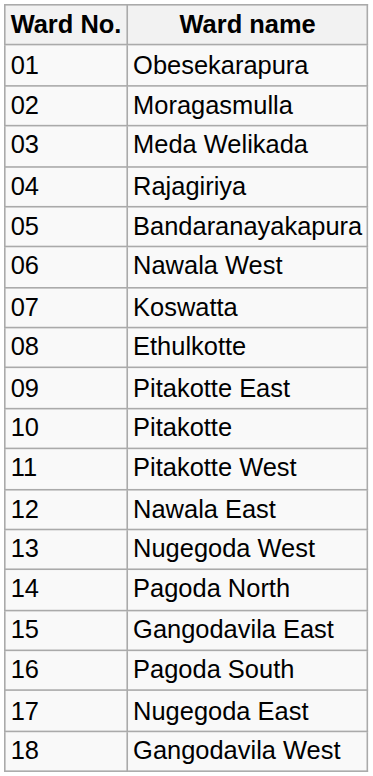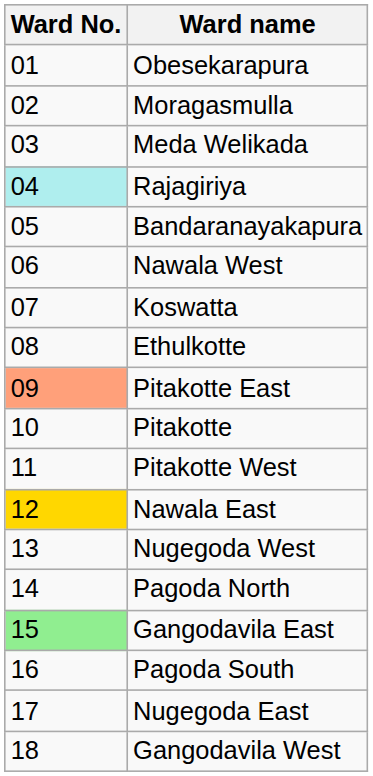(25, 186) no background -> (25, 186) paleturquoise background
(25, 387) no background -> (25, 387) lightsalmon background
(25, 508) no background -> (25, 508) gold background
(25, 629) no background -> (25, 629) lightgreen background
